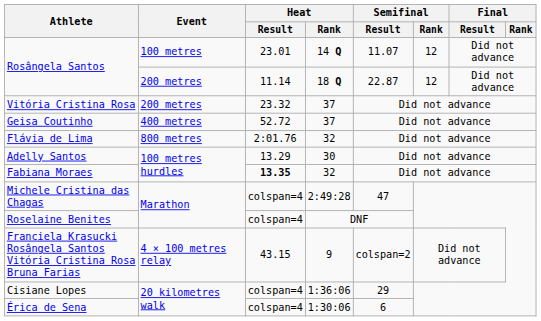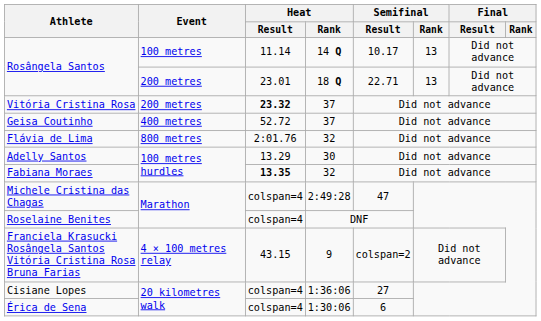(275, 52) 23.01 -> (275, 52) 11.14
(383, 52) 11.07 -> (383, 52) 10.17
(431, 52) 12 -> (431, 52) 13
(275, 81) 11.14 -> (275, 81) 23.01
(383, 81) 22.87 -> (383, 81) 22.71
(431, 81) 12 -> (431, 81) 13
(275, 104) normal -> (275, 104) bold
(383, 290) 29 -> (383, 290) 27
